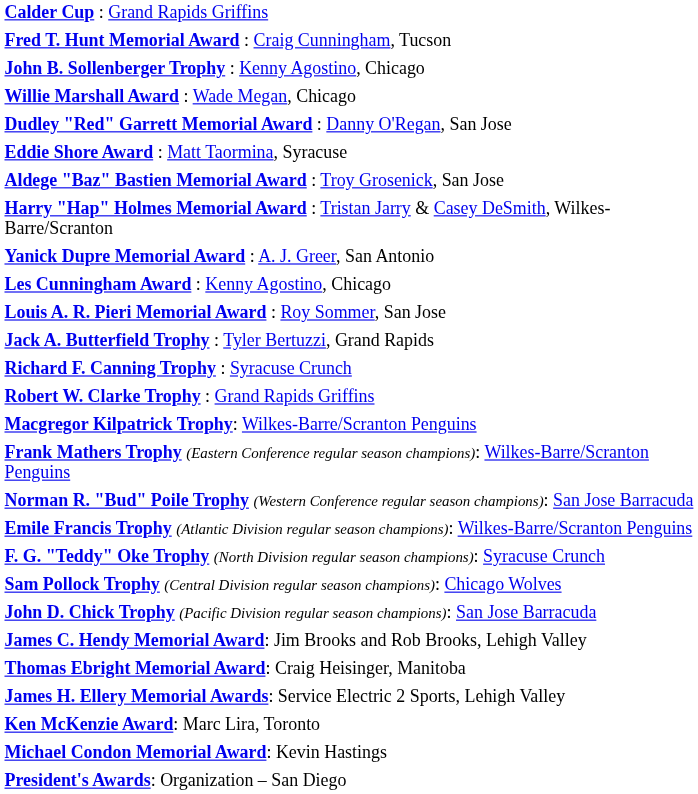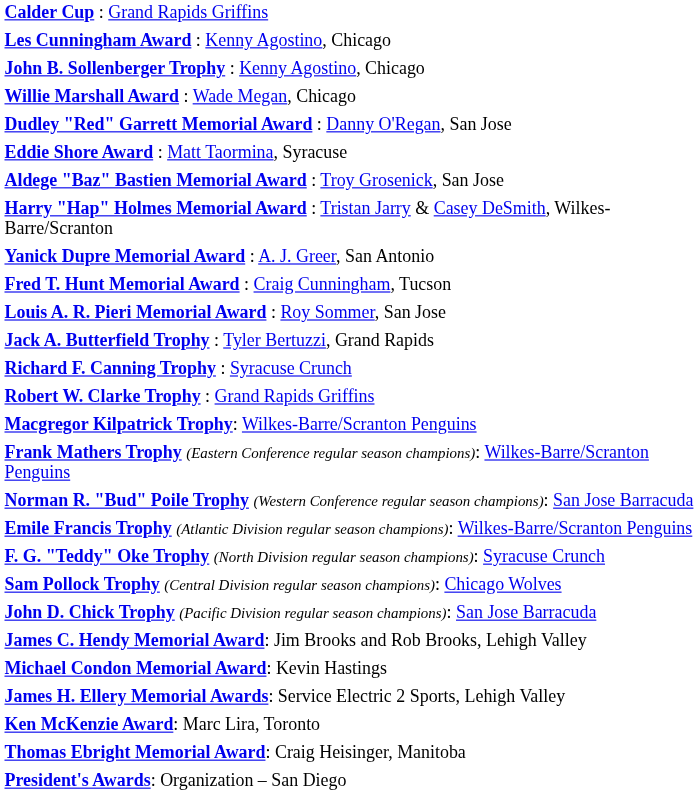(228, 40) Fred T. Hunt Memorial Award : Craig Cunningham, Tucson -> (198, 40) Les Cunningham Award : Kenny Agostino, Chicago
(198, 284) Les Cunningham Award : Kenny Agostino, Chicago -> (228, 284) Fred T. Hunt Memorial Award : Craig Cunningham, Tucson
(235, 668) Thomas Ebright Memorial Award: Craig Heisinger, Manitoba -> (196, 668) Michael Condon Memorial Award: Kevin Hastings
(196, 752) Michael Condon Memorial Award: Kevin Hastings -> (235, 752) Thomas Ebright Memorial Award: Craig Heisinger, Manitoba
